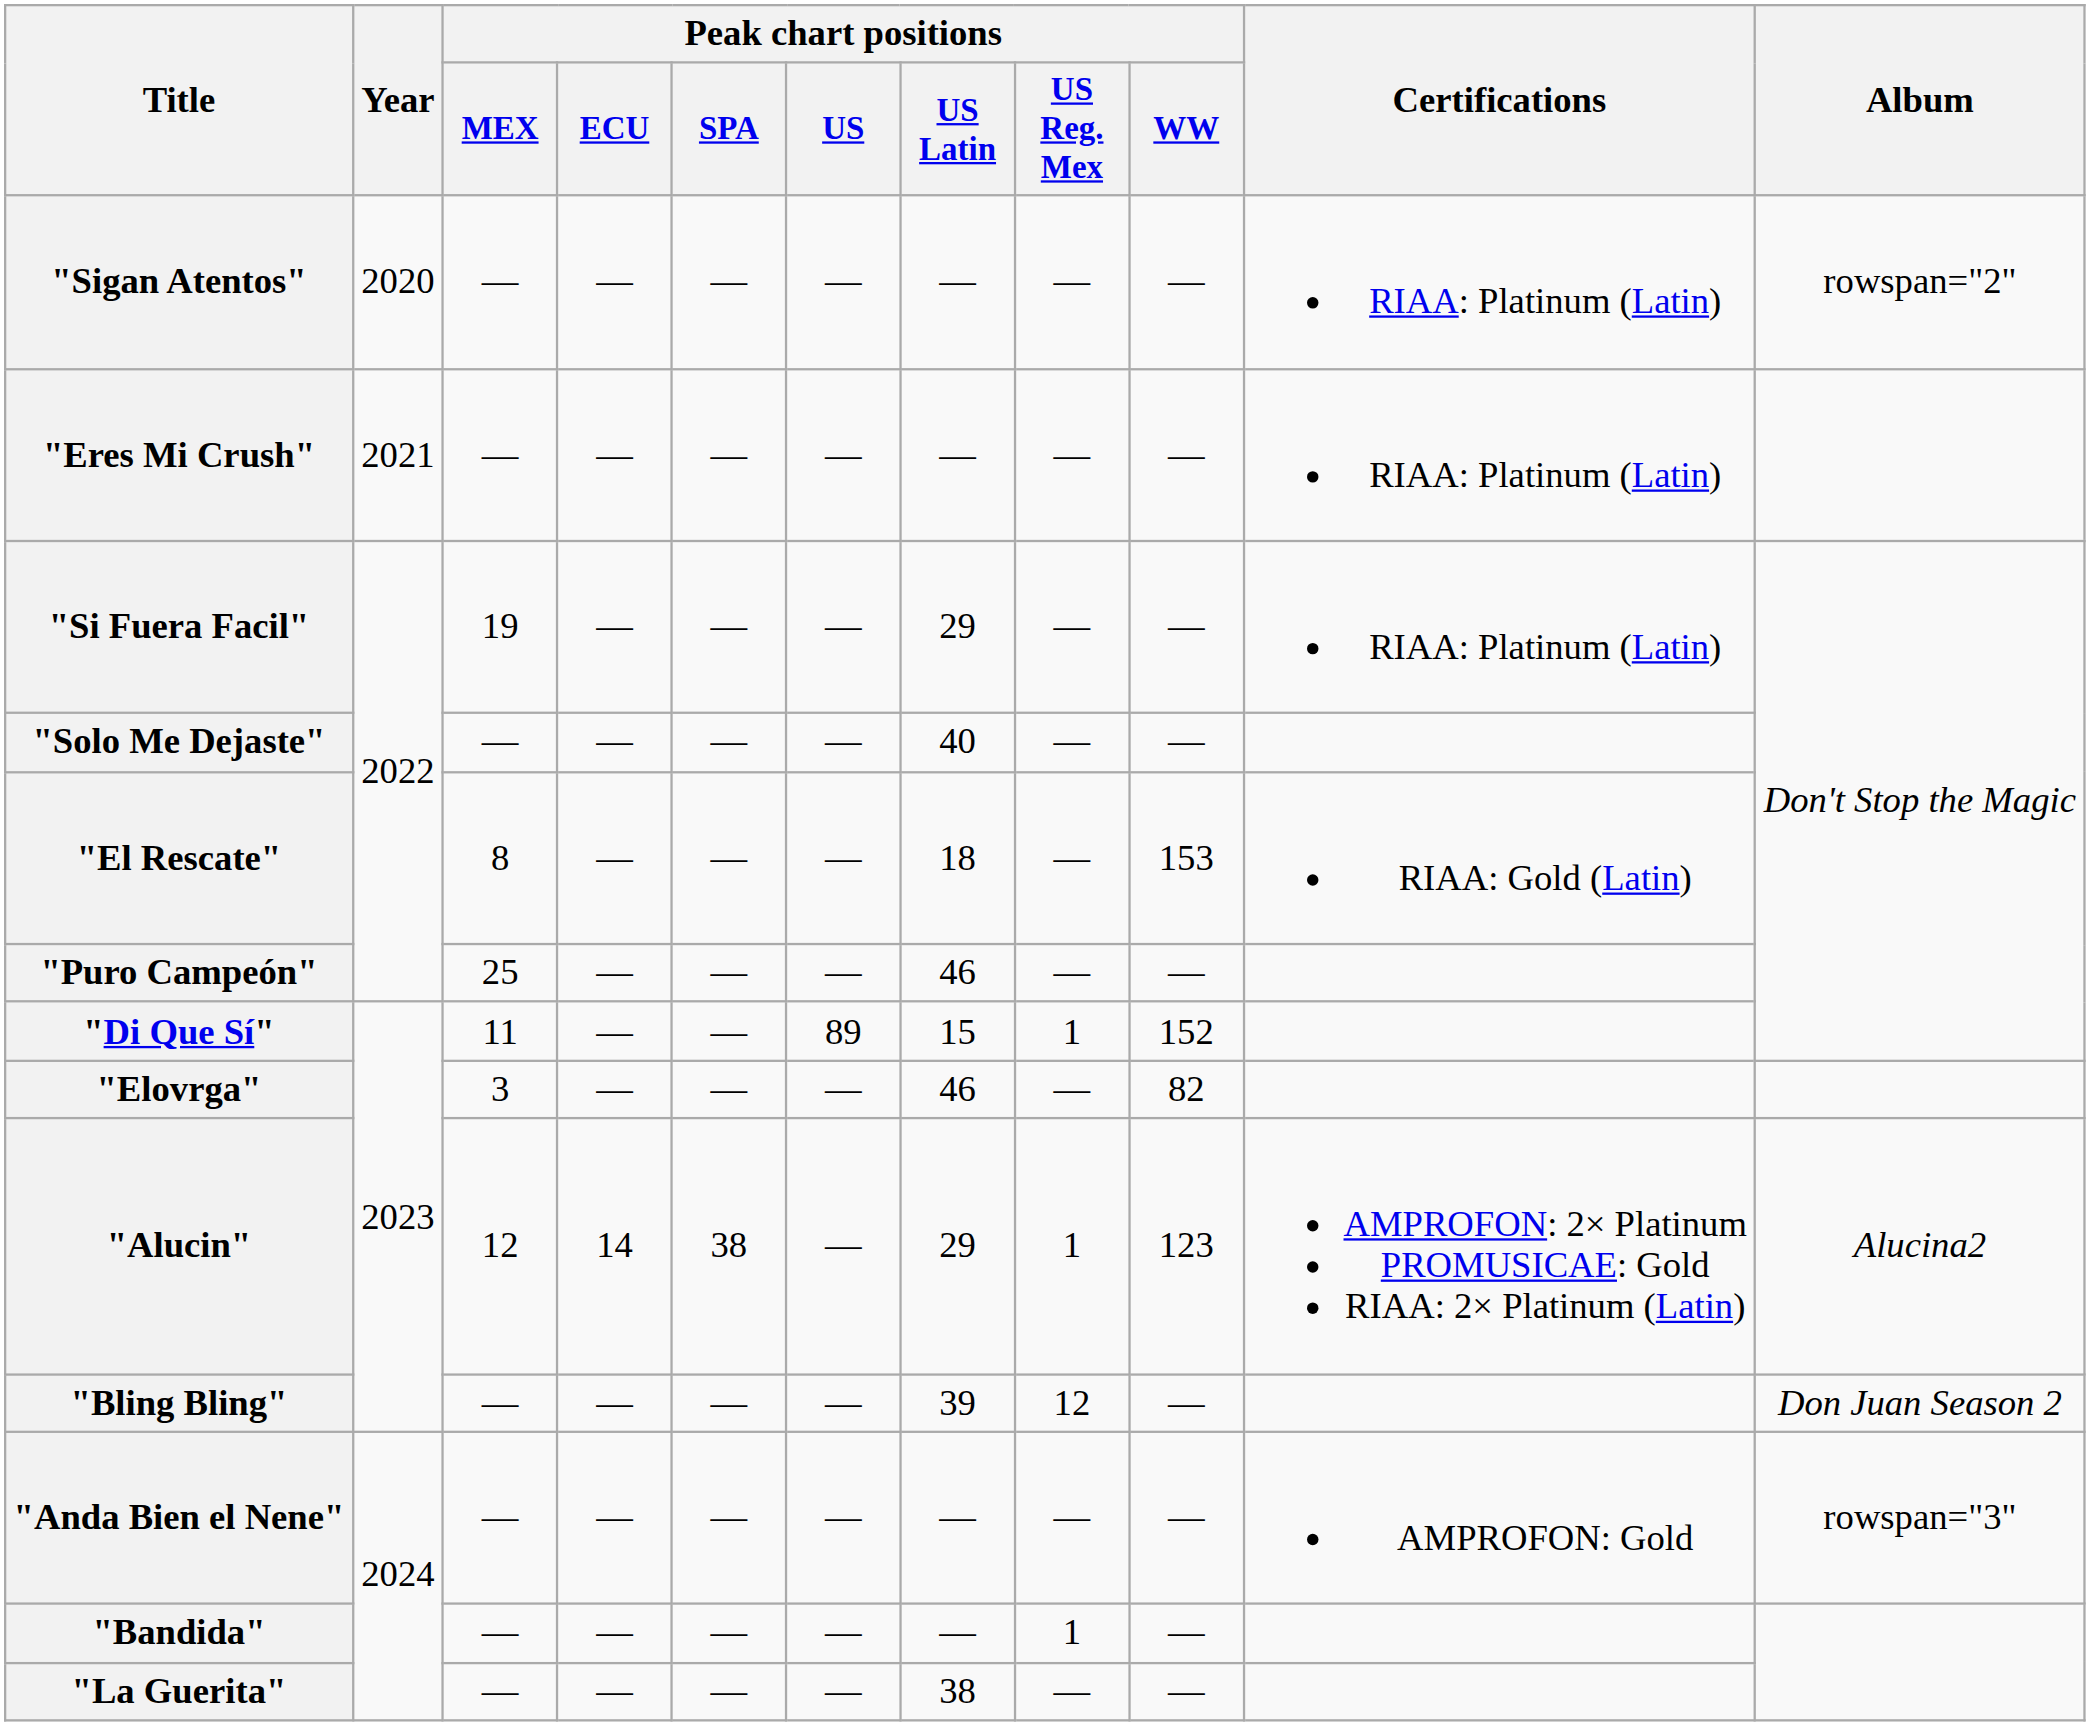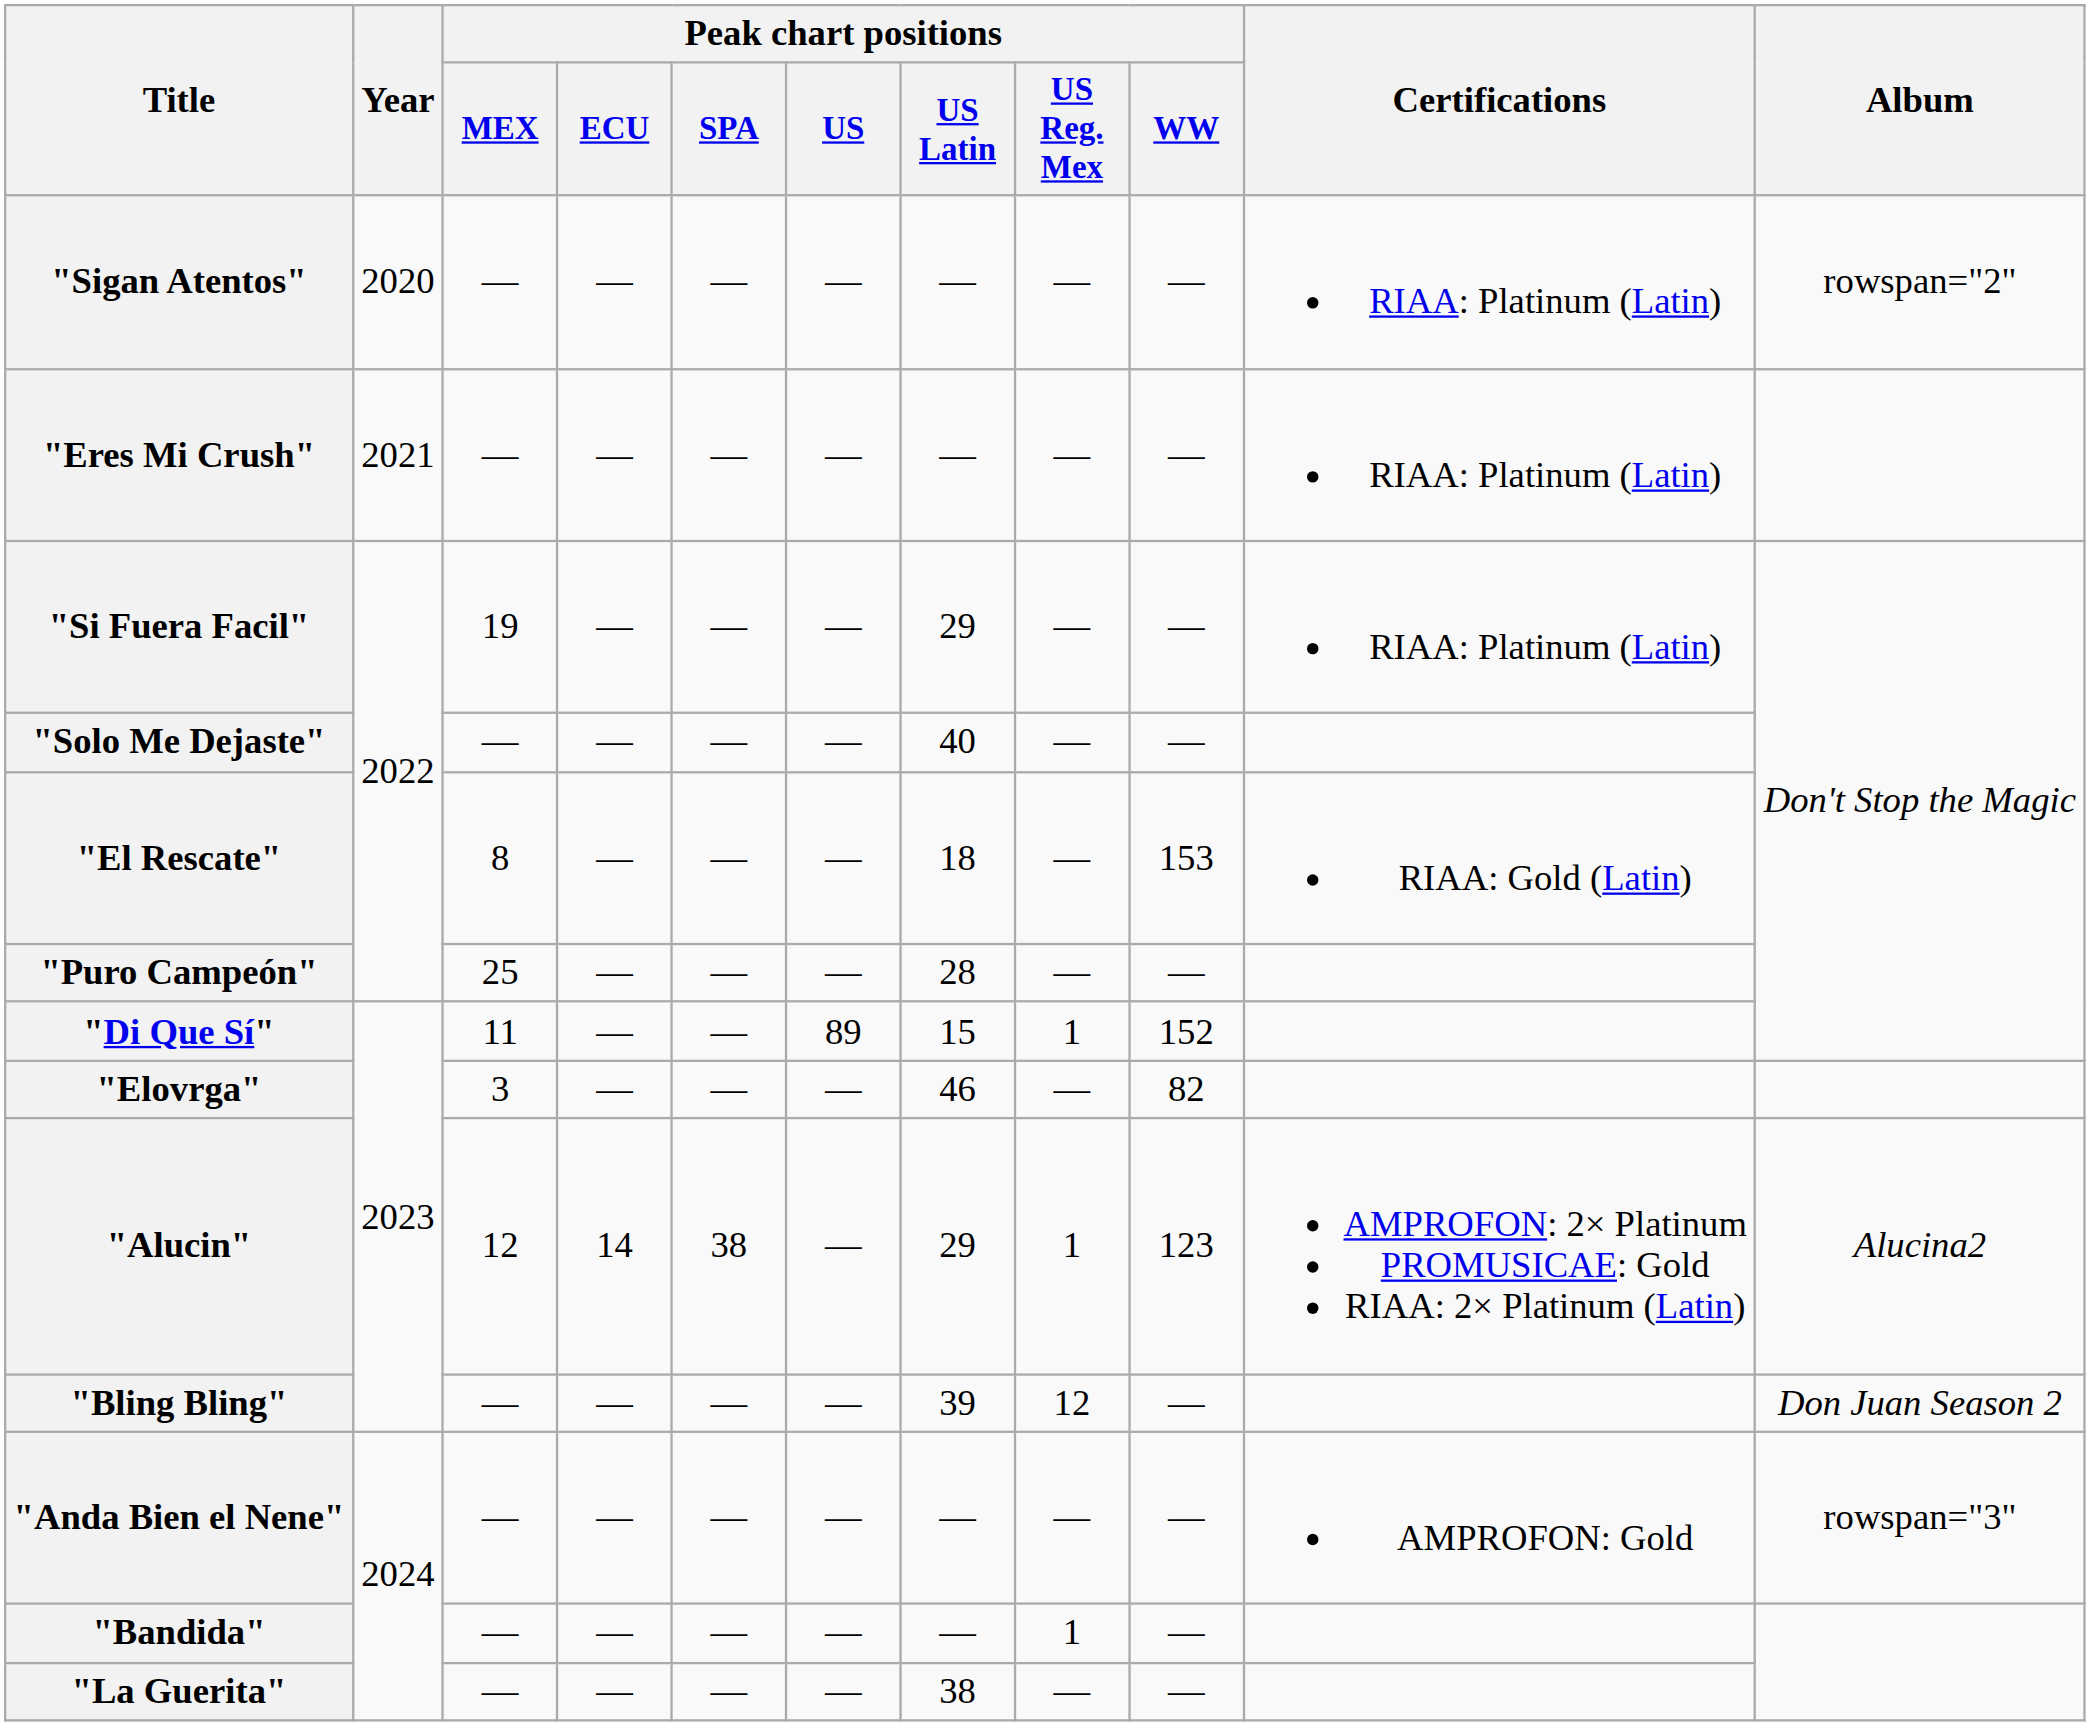(958, 972) 46 -> (958, 972) 28
